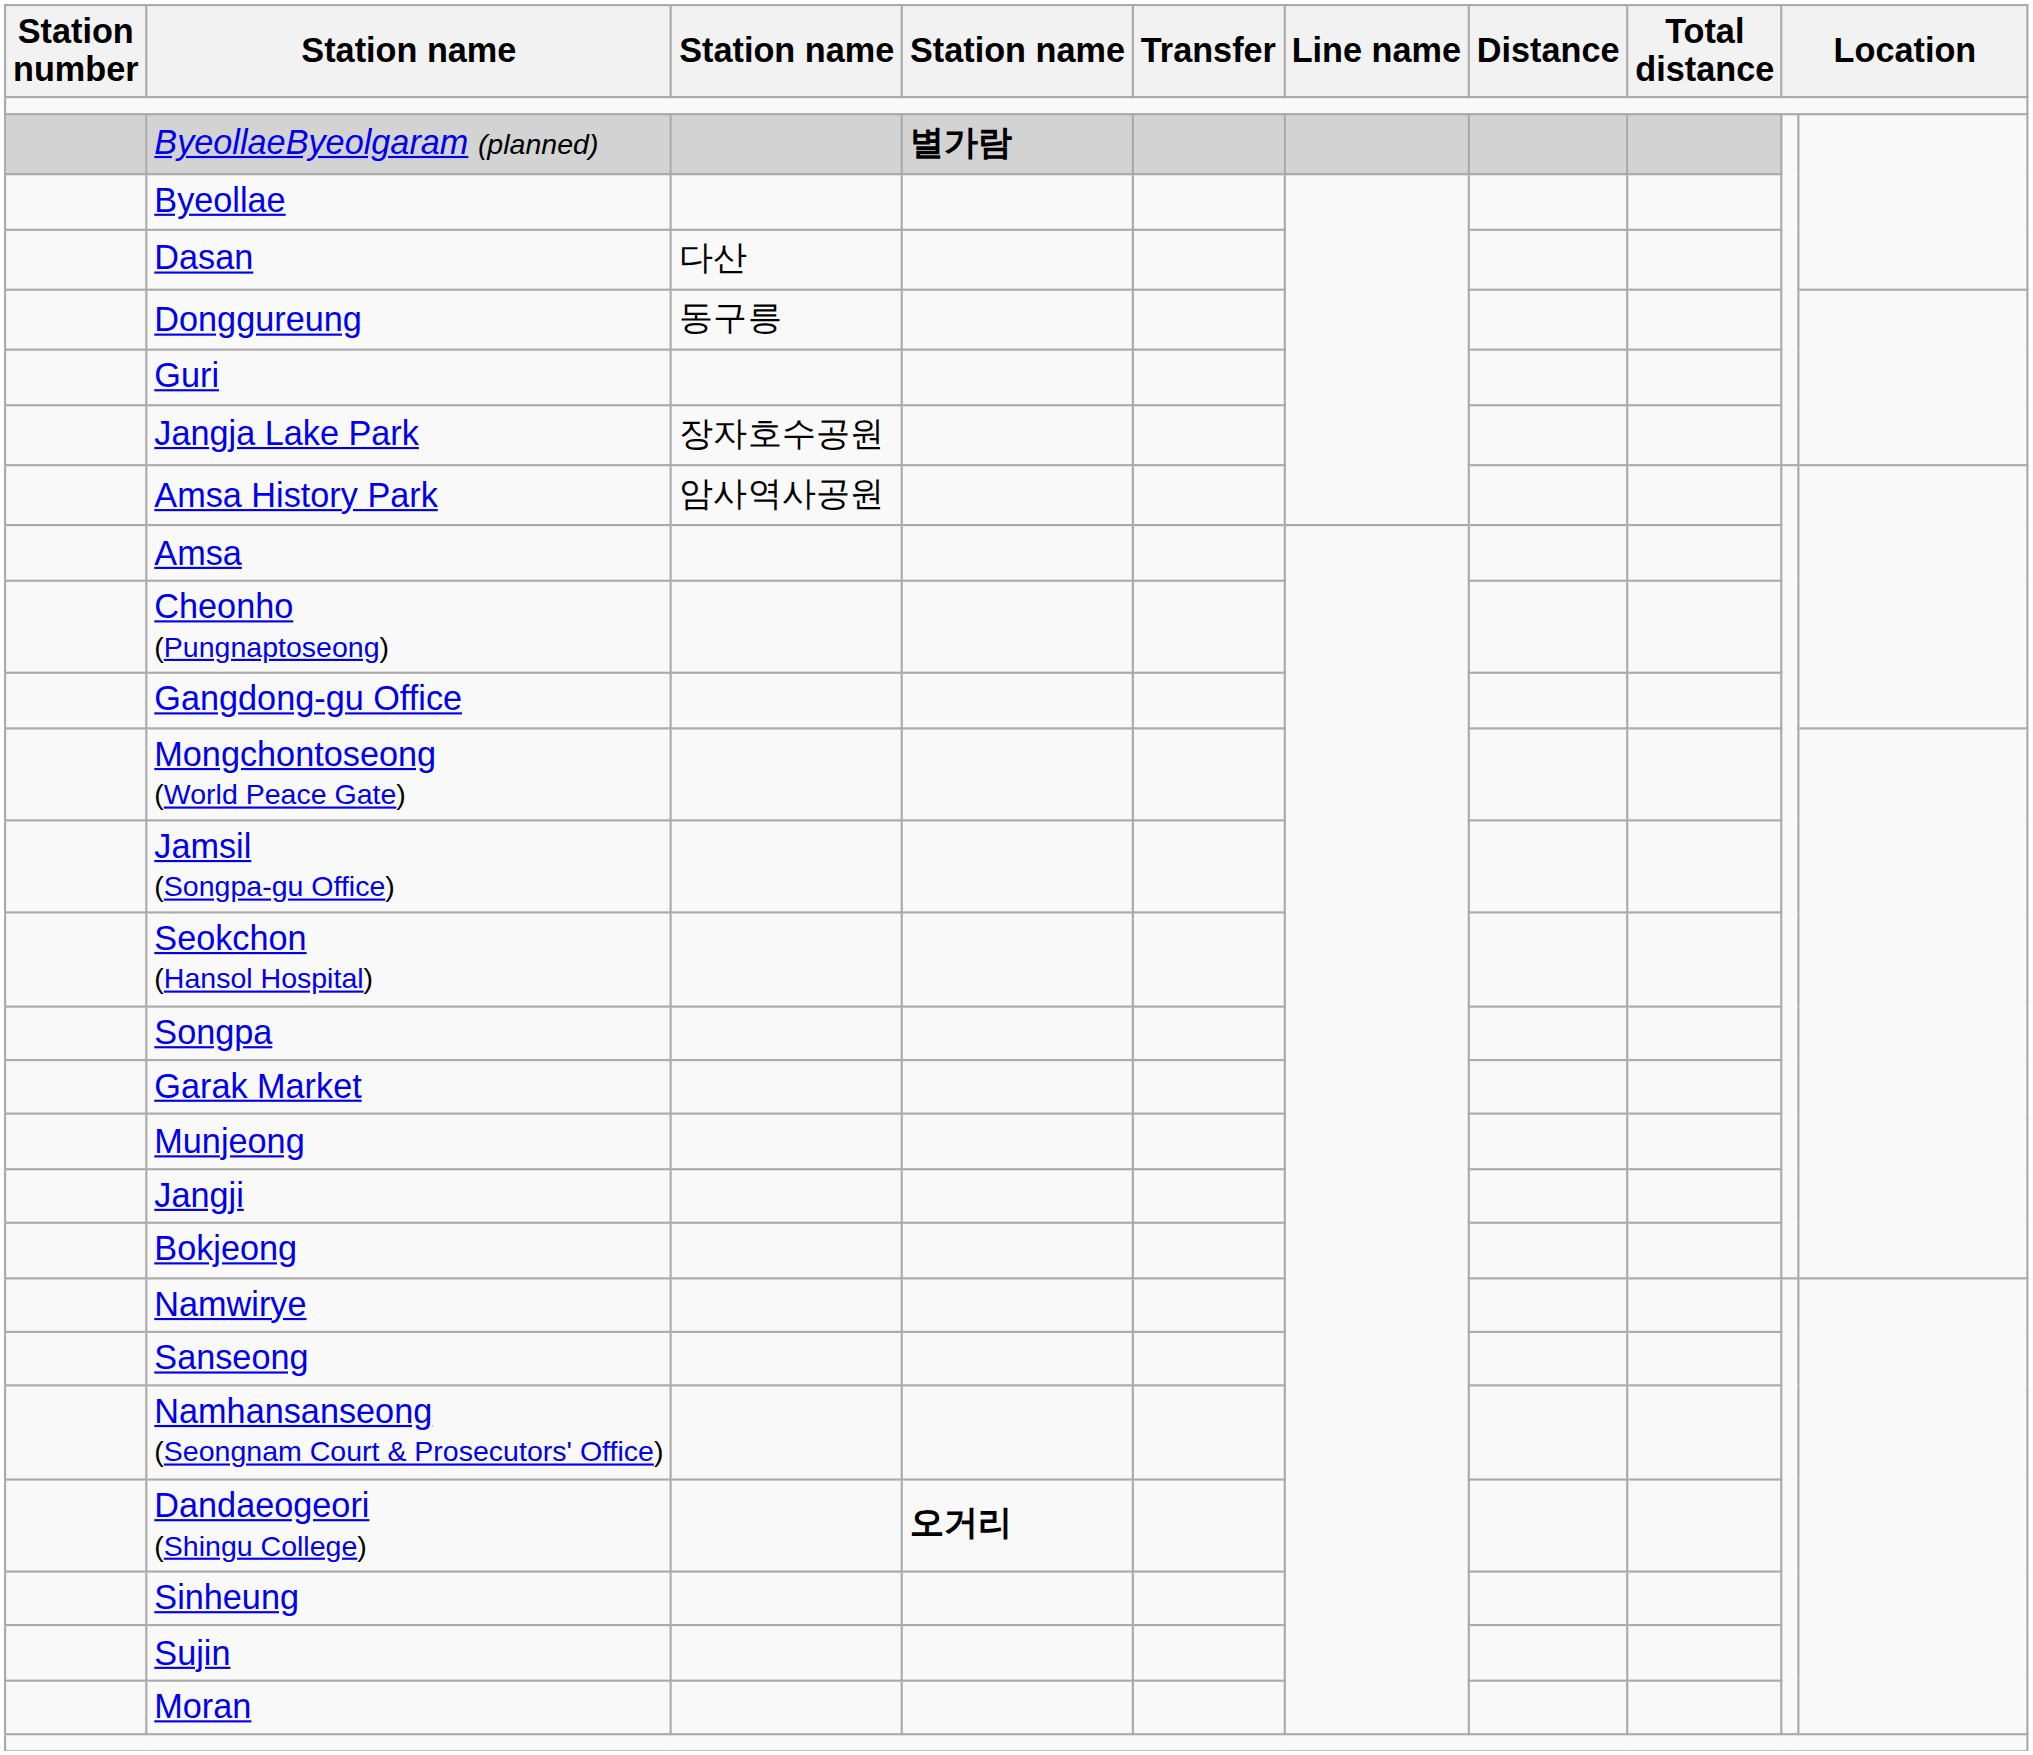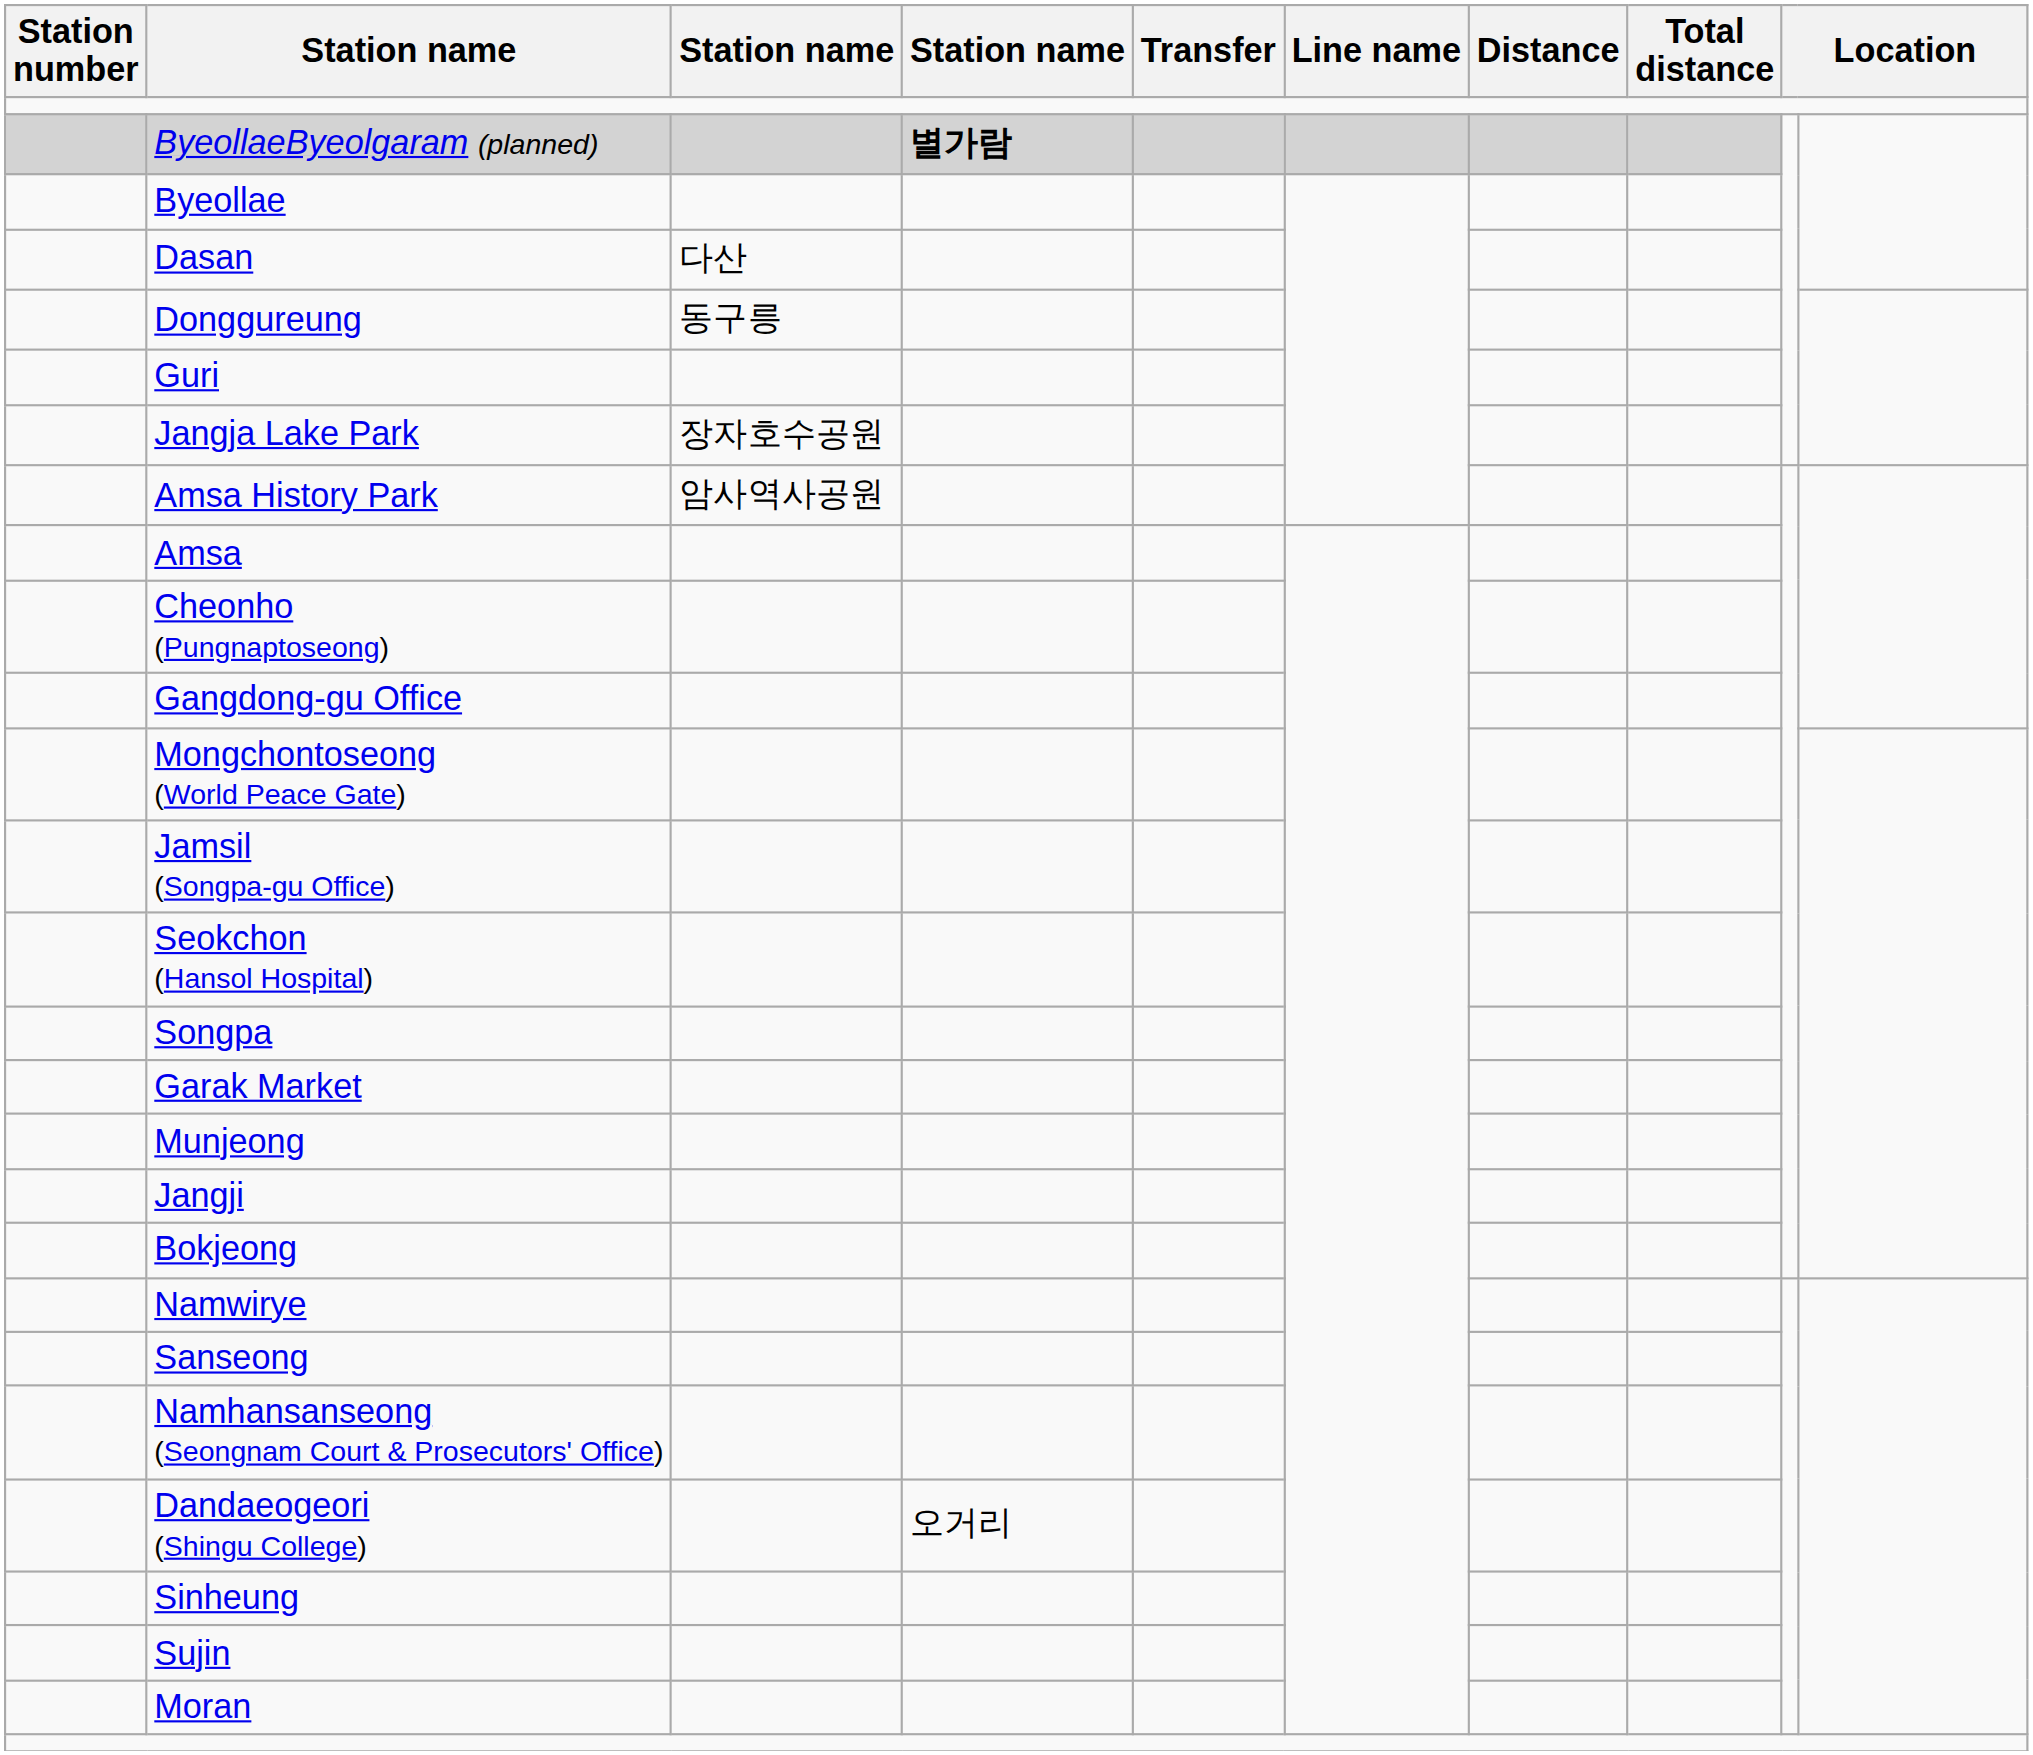(961, 1523) bold -> (961, 1523) normal
